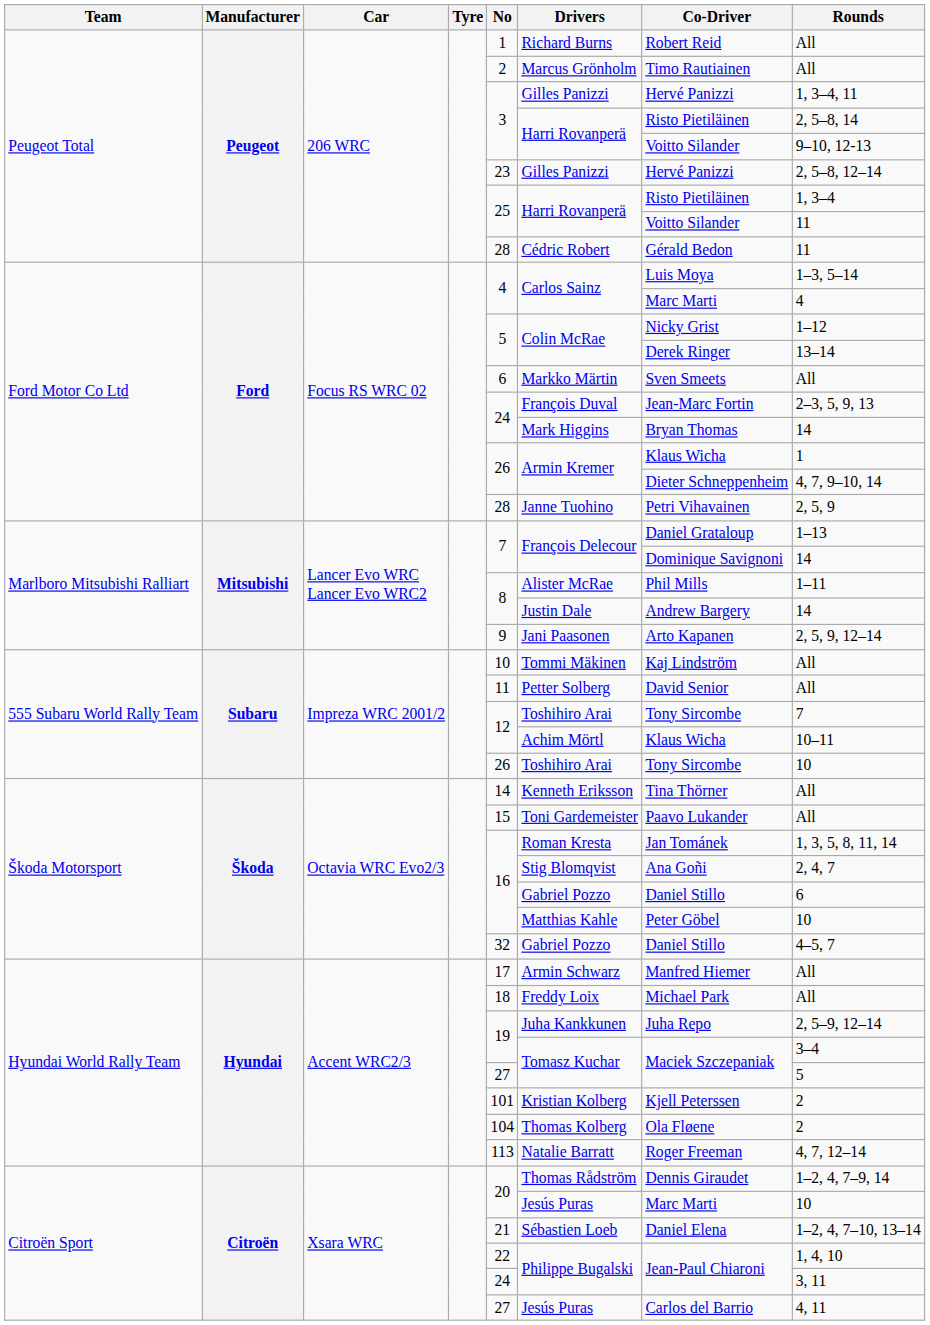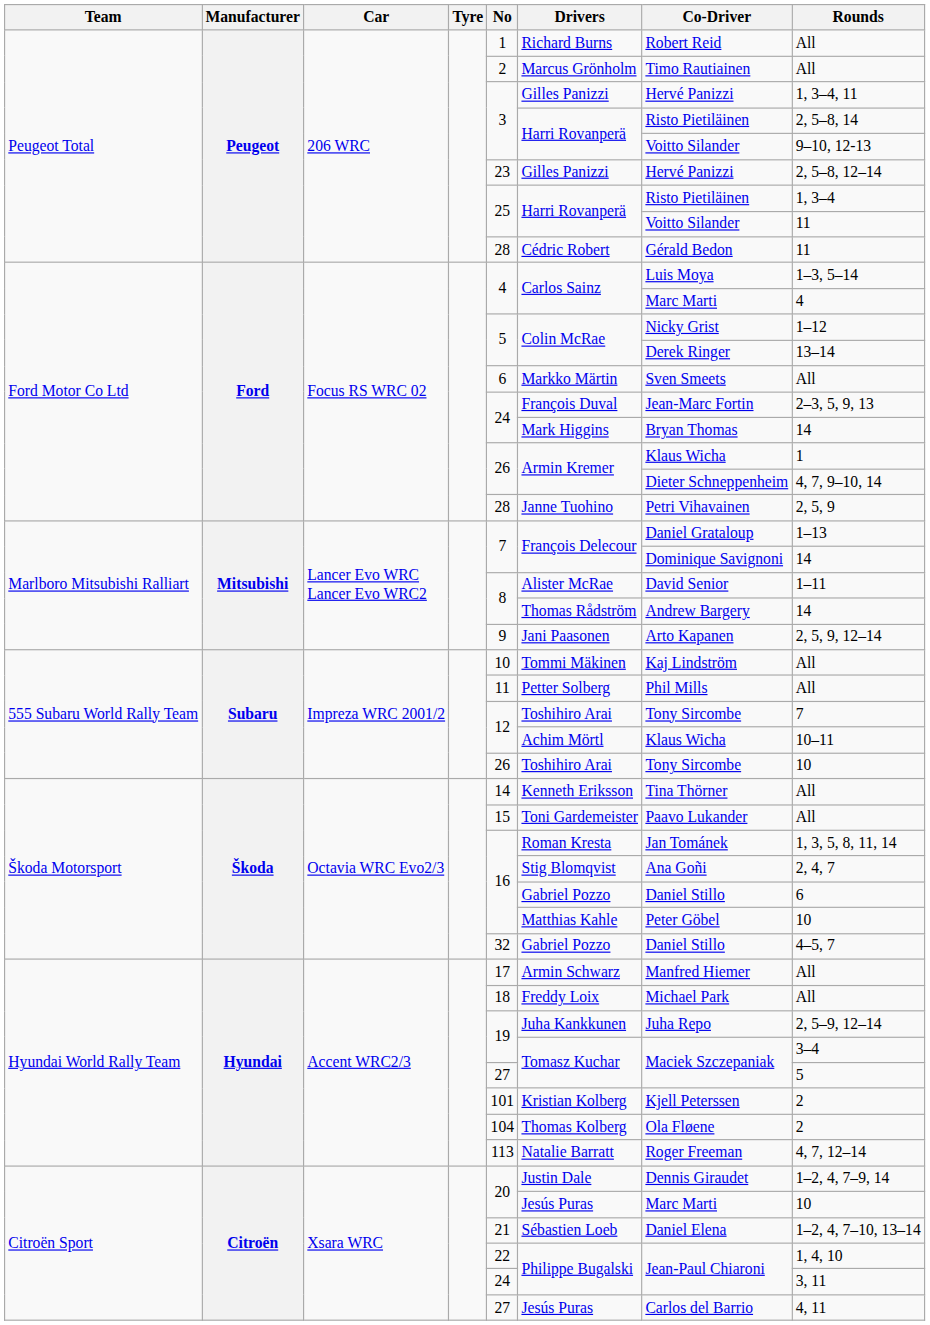(676, 584) Phil Mills -> (687, 584) David Senior
(556, 610) Justin Dale -> (579, 610) Thomas Rådström
(687, 687) David Senior -> (676, 687) Phil Mills
(579, 1178) Thomas Rådström -> (556, 1178) Justin Dale
